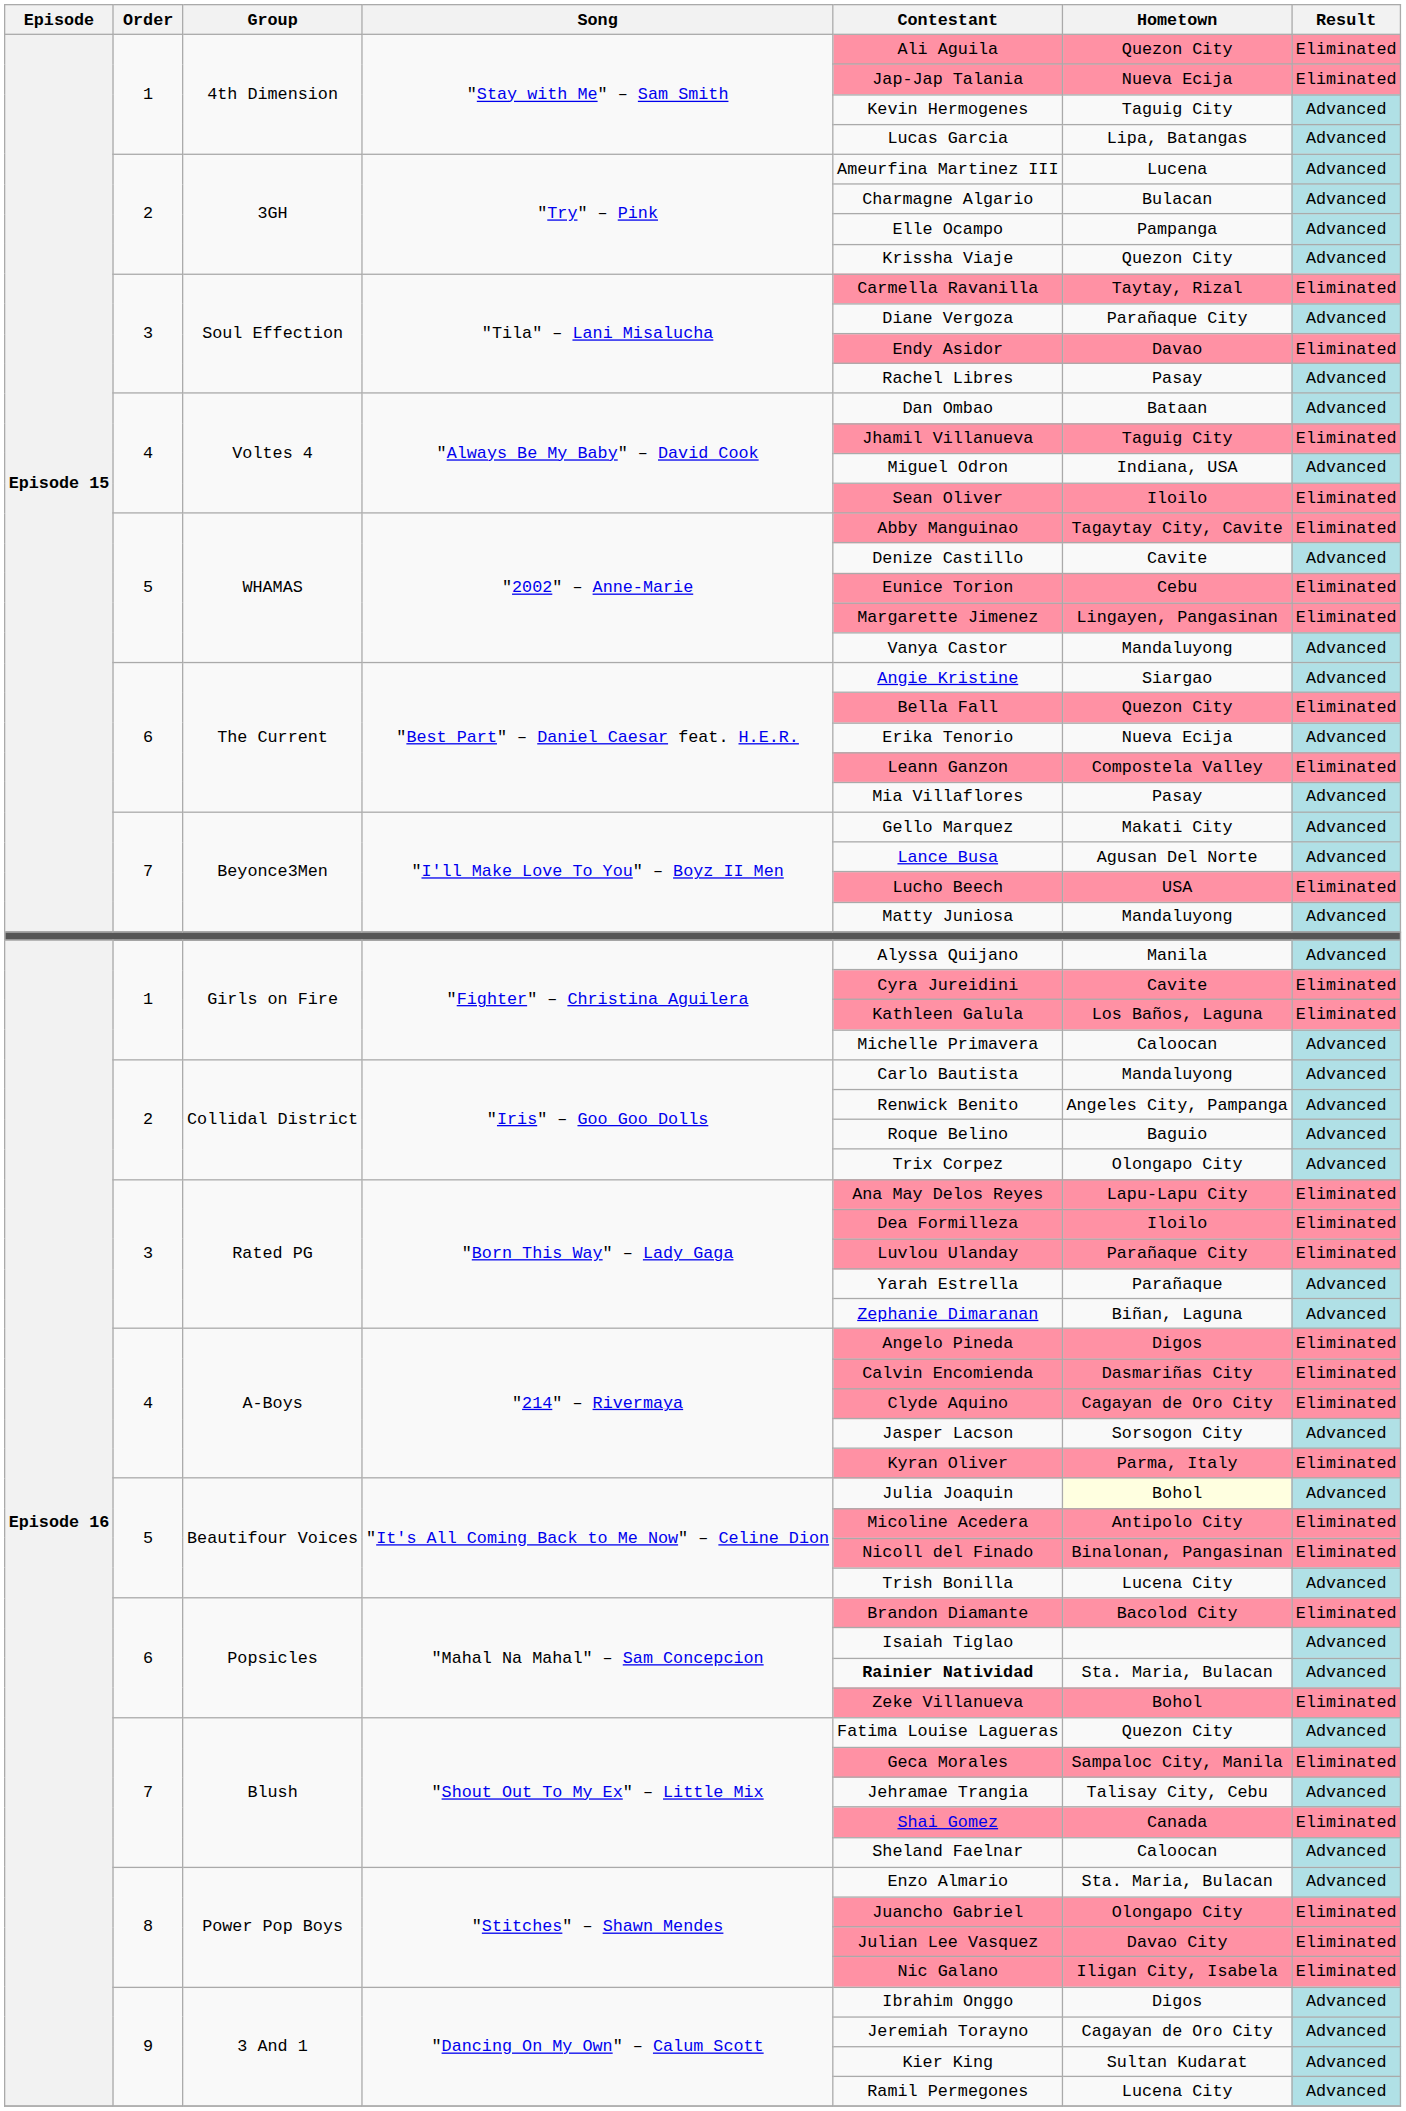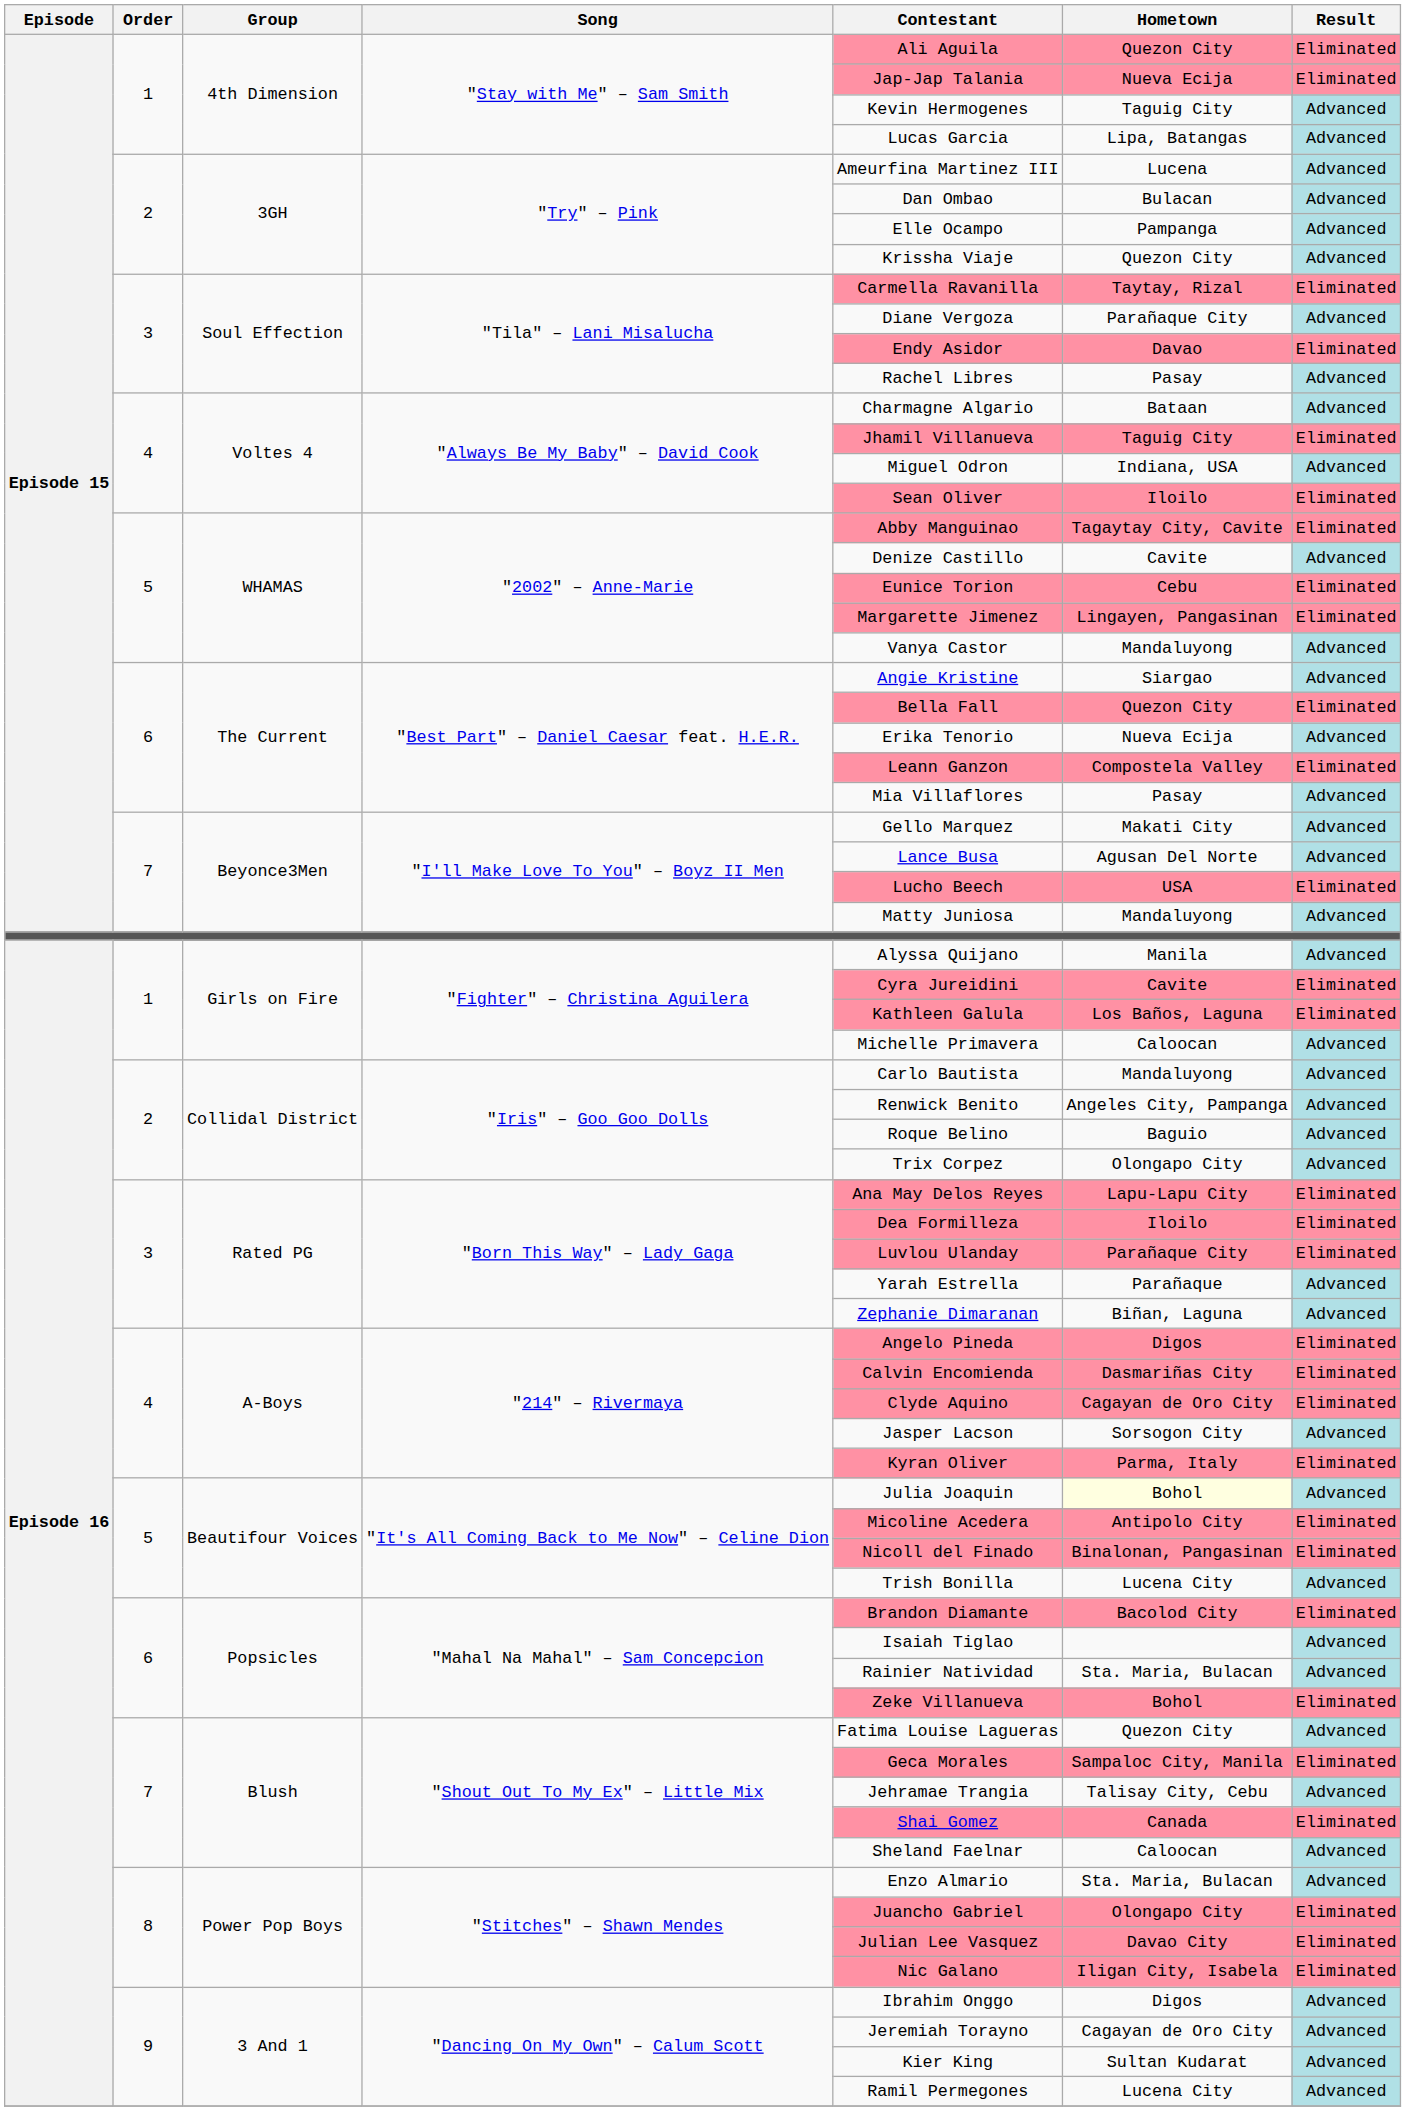(948, 199) Charmagne Algario -> (948, 199) Dan Ombao
(948, 408) Dan Ombao -> (948, 408) Charmagne Algario
(948, 1673) bold -> (948, 1673) normal
